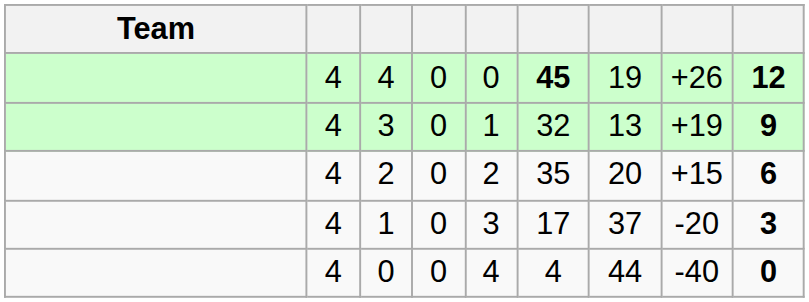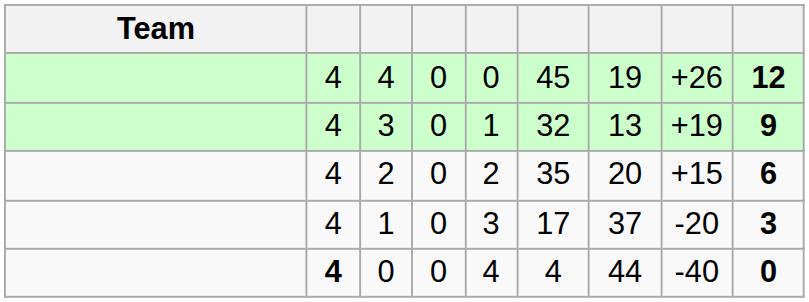(553, 77) bold -> (553, 77) normal
(333, 272) normal -> (333, 272) bold
